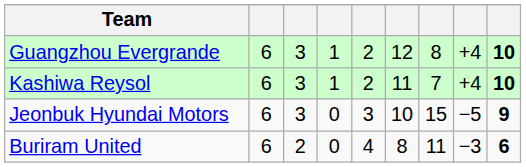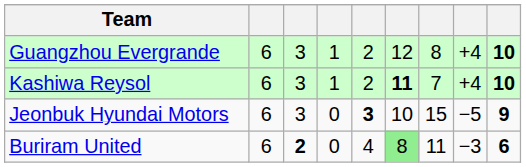(402, 83) normal -> (402, 83) bold
(368, 114) normal -> (368, 114) bold
(300, 146) normal -> (300, 146) bold
(402, 146) no background -> (402, 146) lightgreen background
